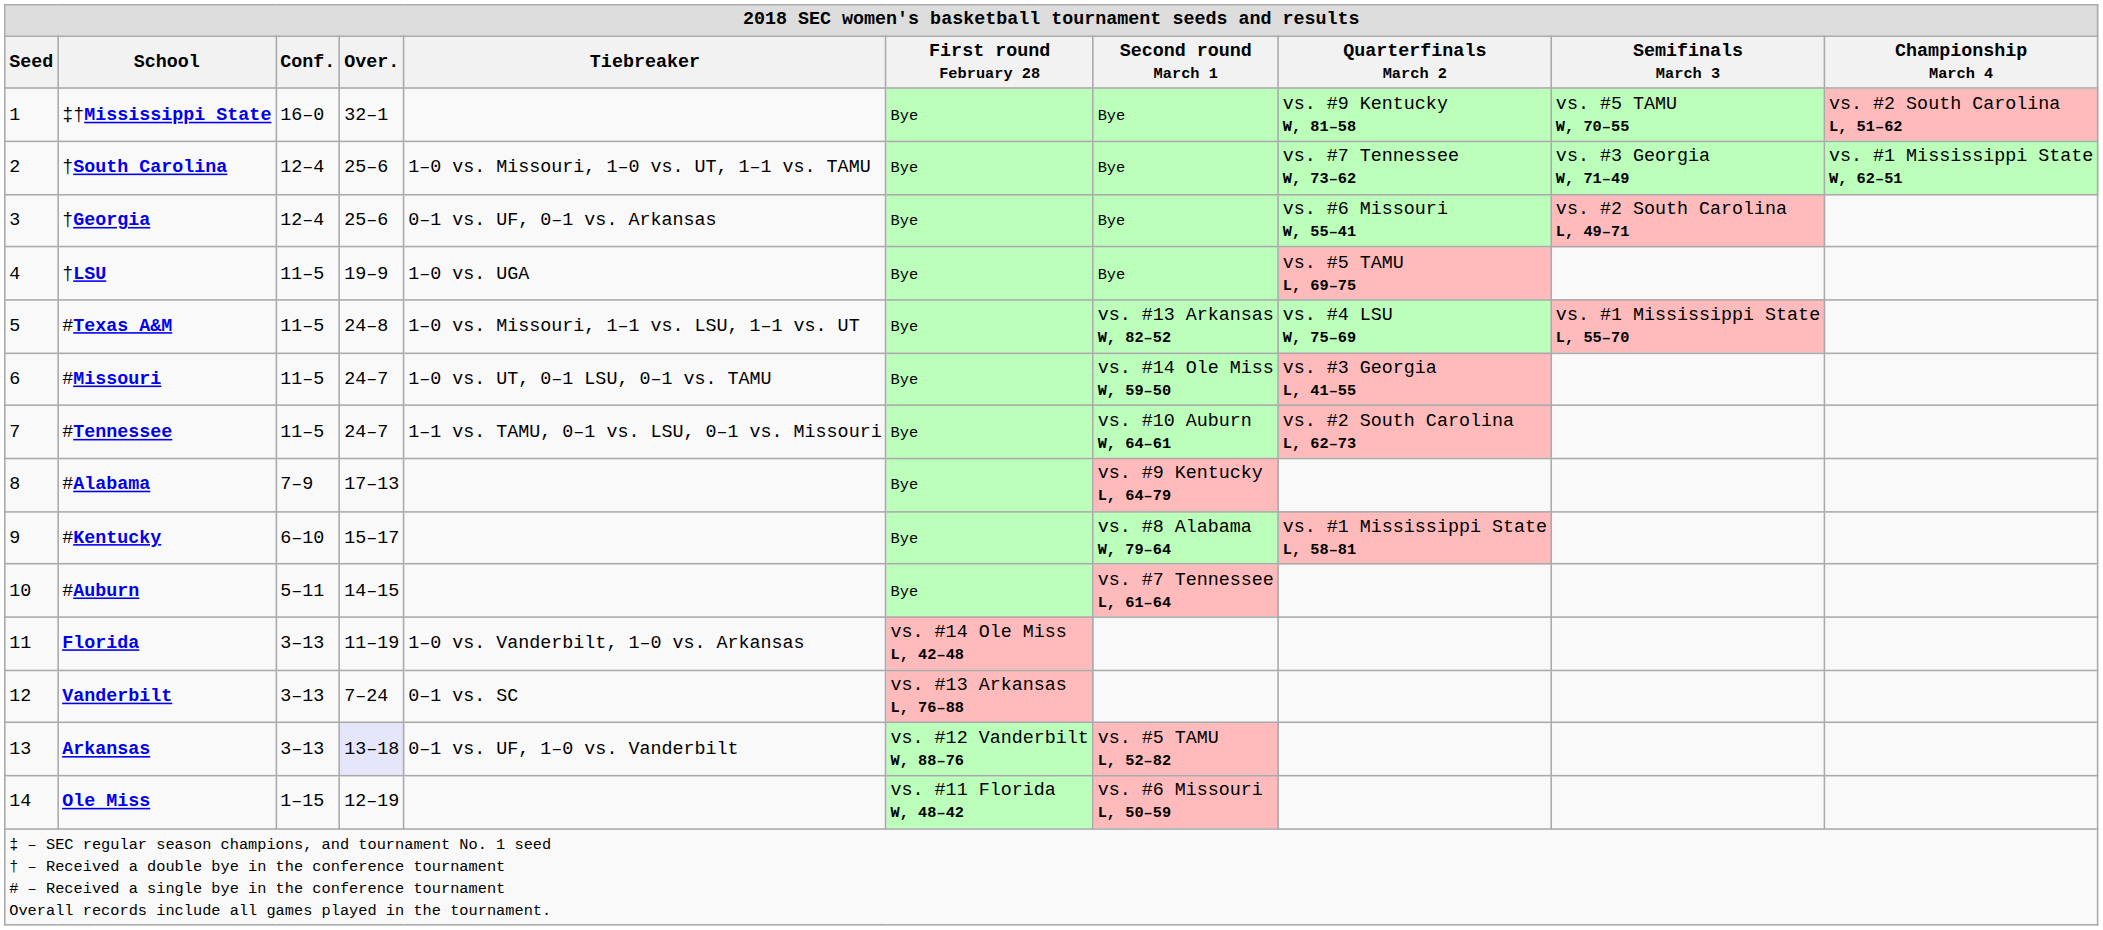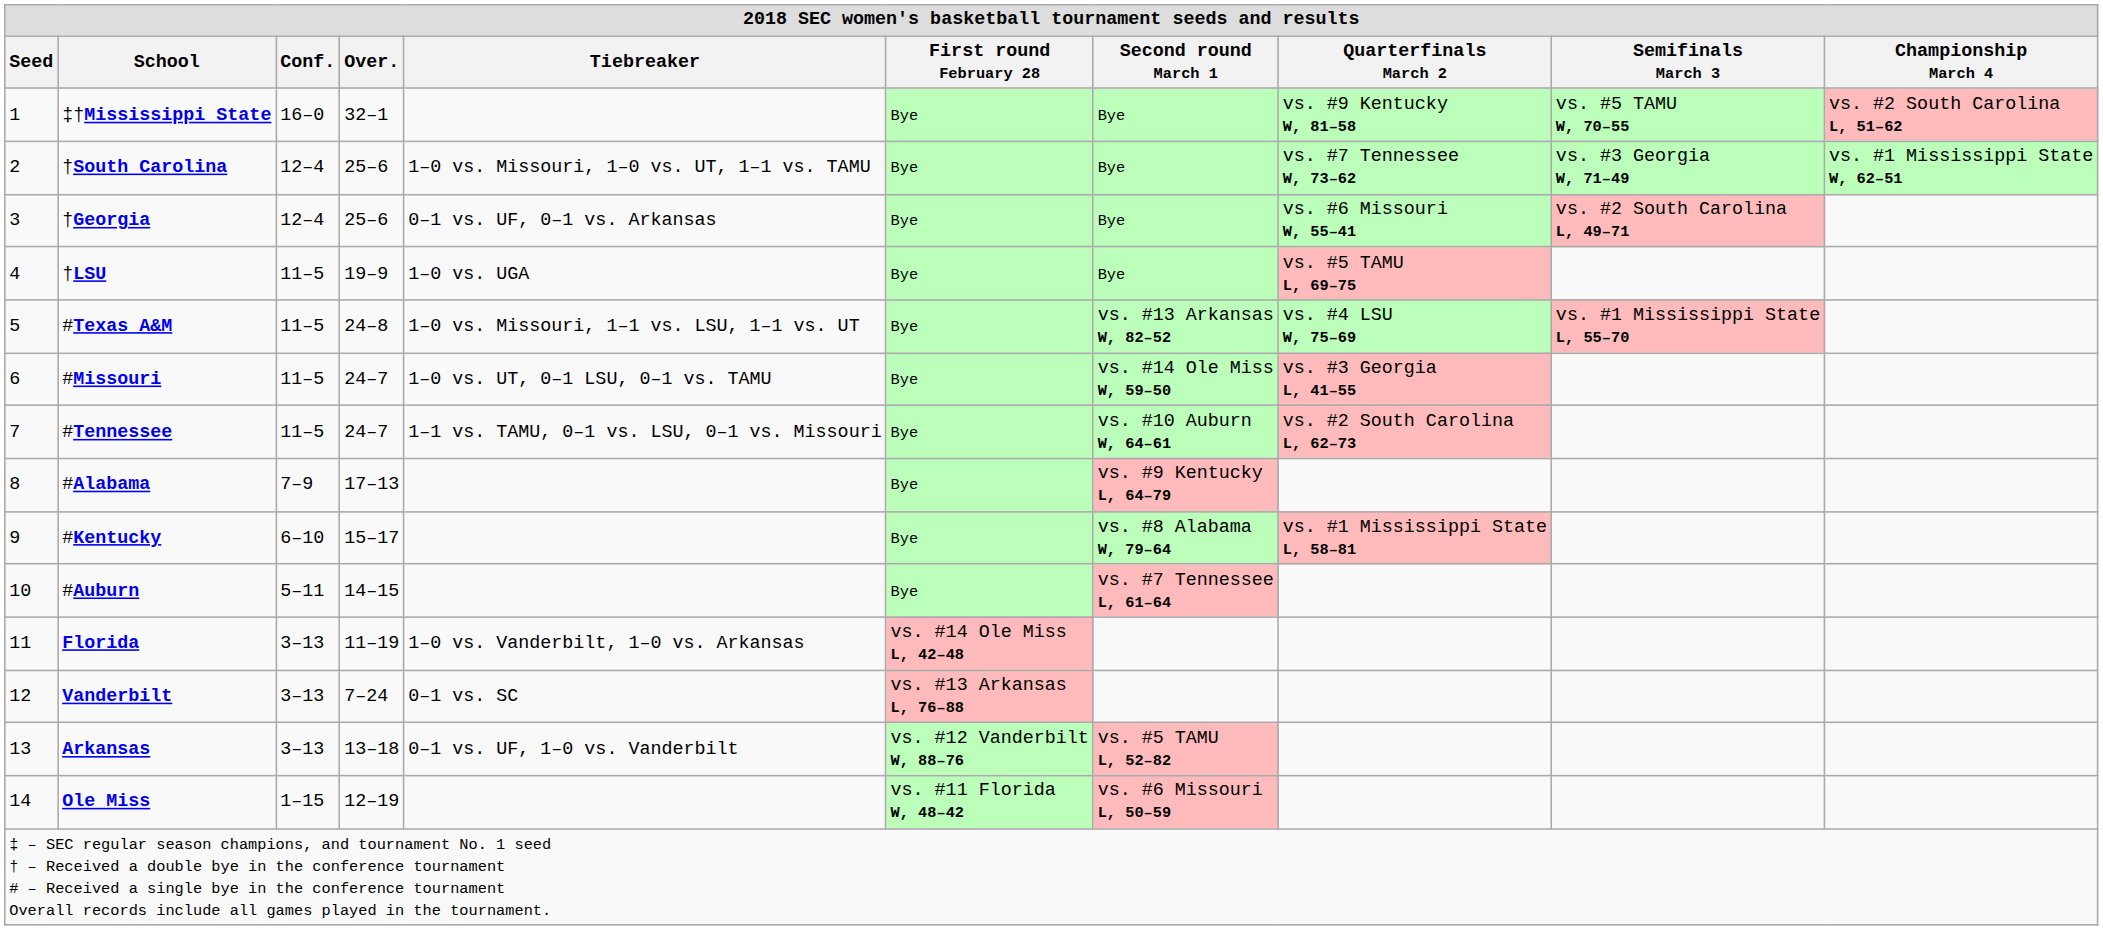(372, 749) lavender background -> (372, 749) no background
